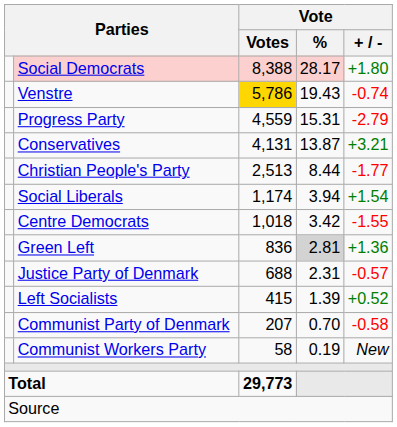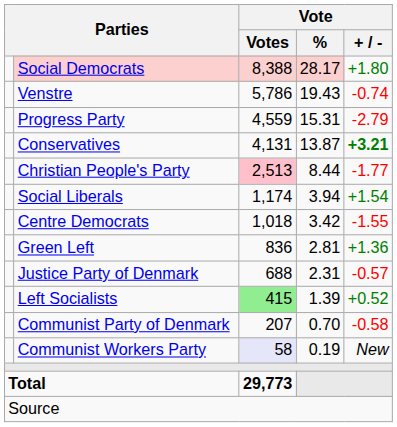(272, 94) gold background -> (272, 94) no background
(368, 145) normal -> (368, 145) bold
(272, 171) no background -> (272, 171) pink background
(325, 247) lightgrey background -> (325, 247) no background
(279, 299) no background -> (279, 299) lightgreen background
(283, 350) no background -> (283, 350) lavender background
